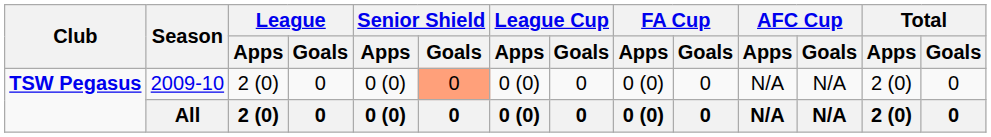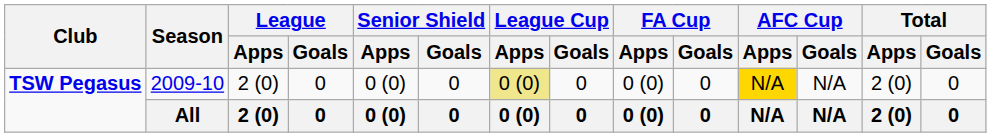(454, 83) lightsalmon background -> (454, 83) no background
(519, 83) no background -> (519, 83) khaki background
(767, 83) no background -> (767, 83) gold background
